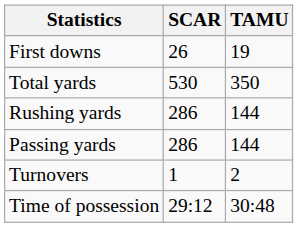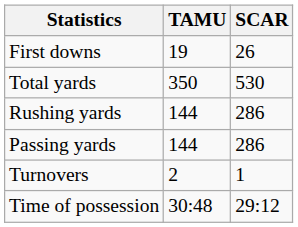columns swapped: (259, 20) <-> (195, 20)
